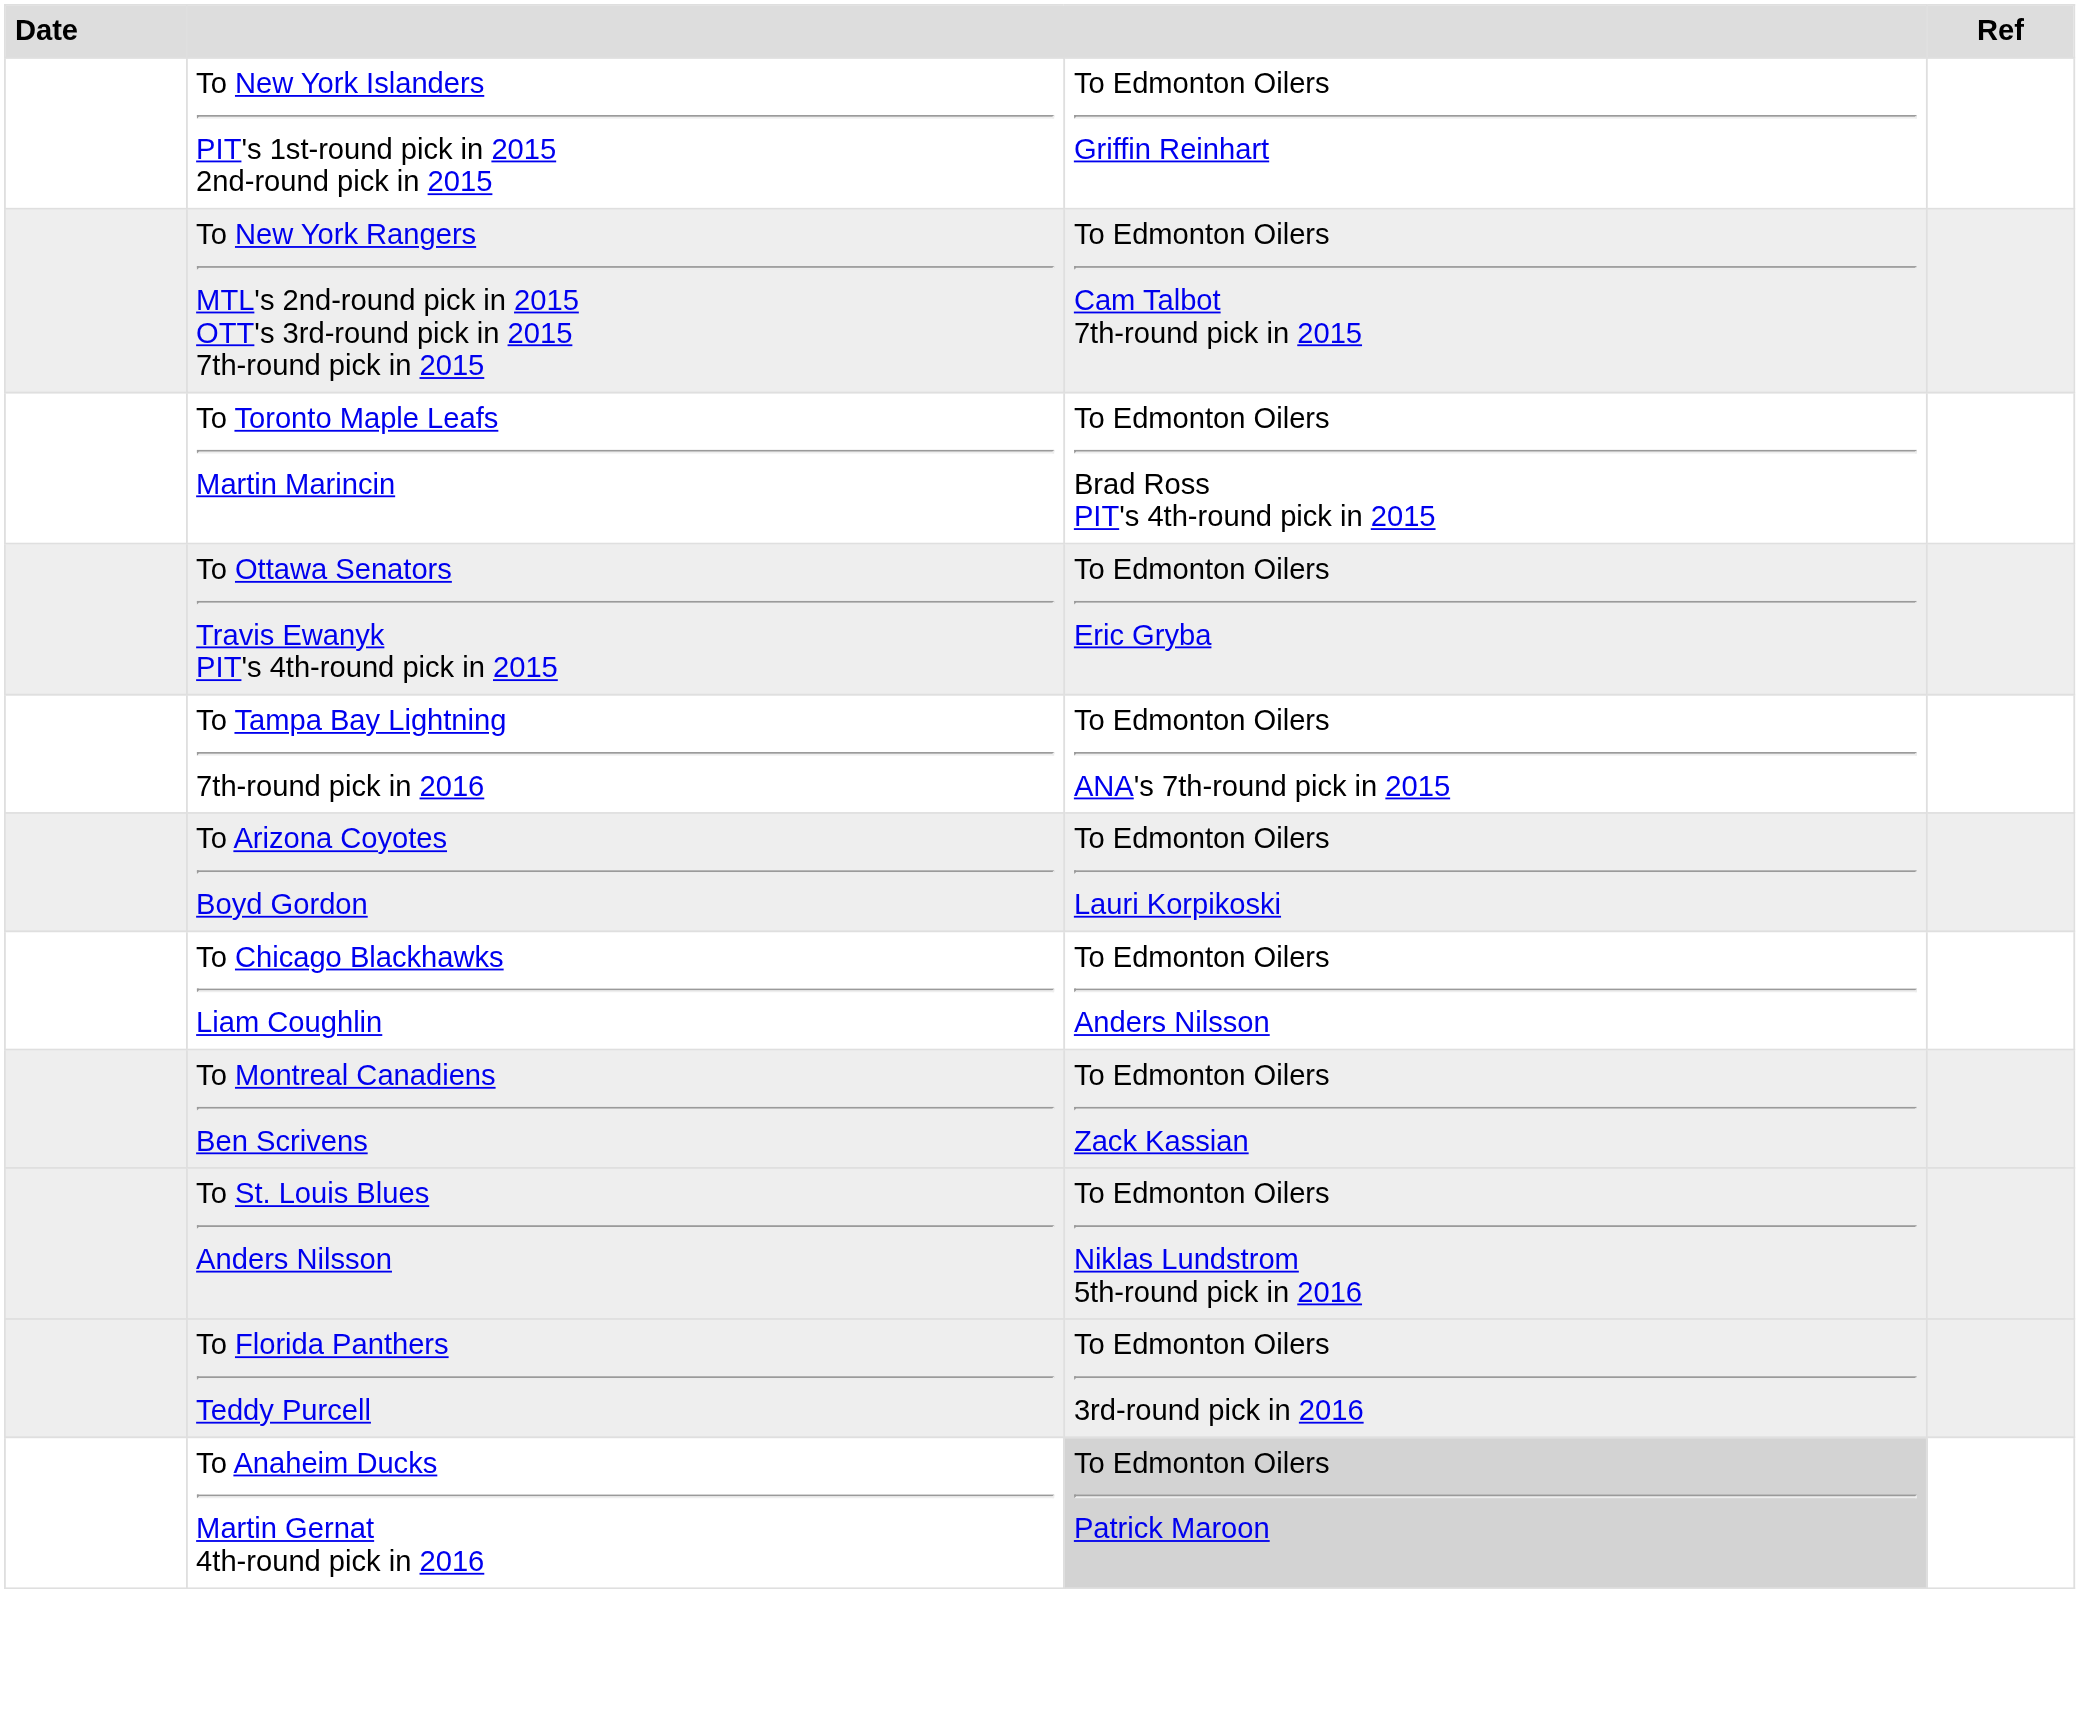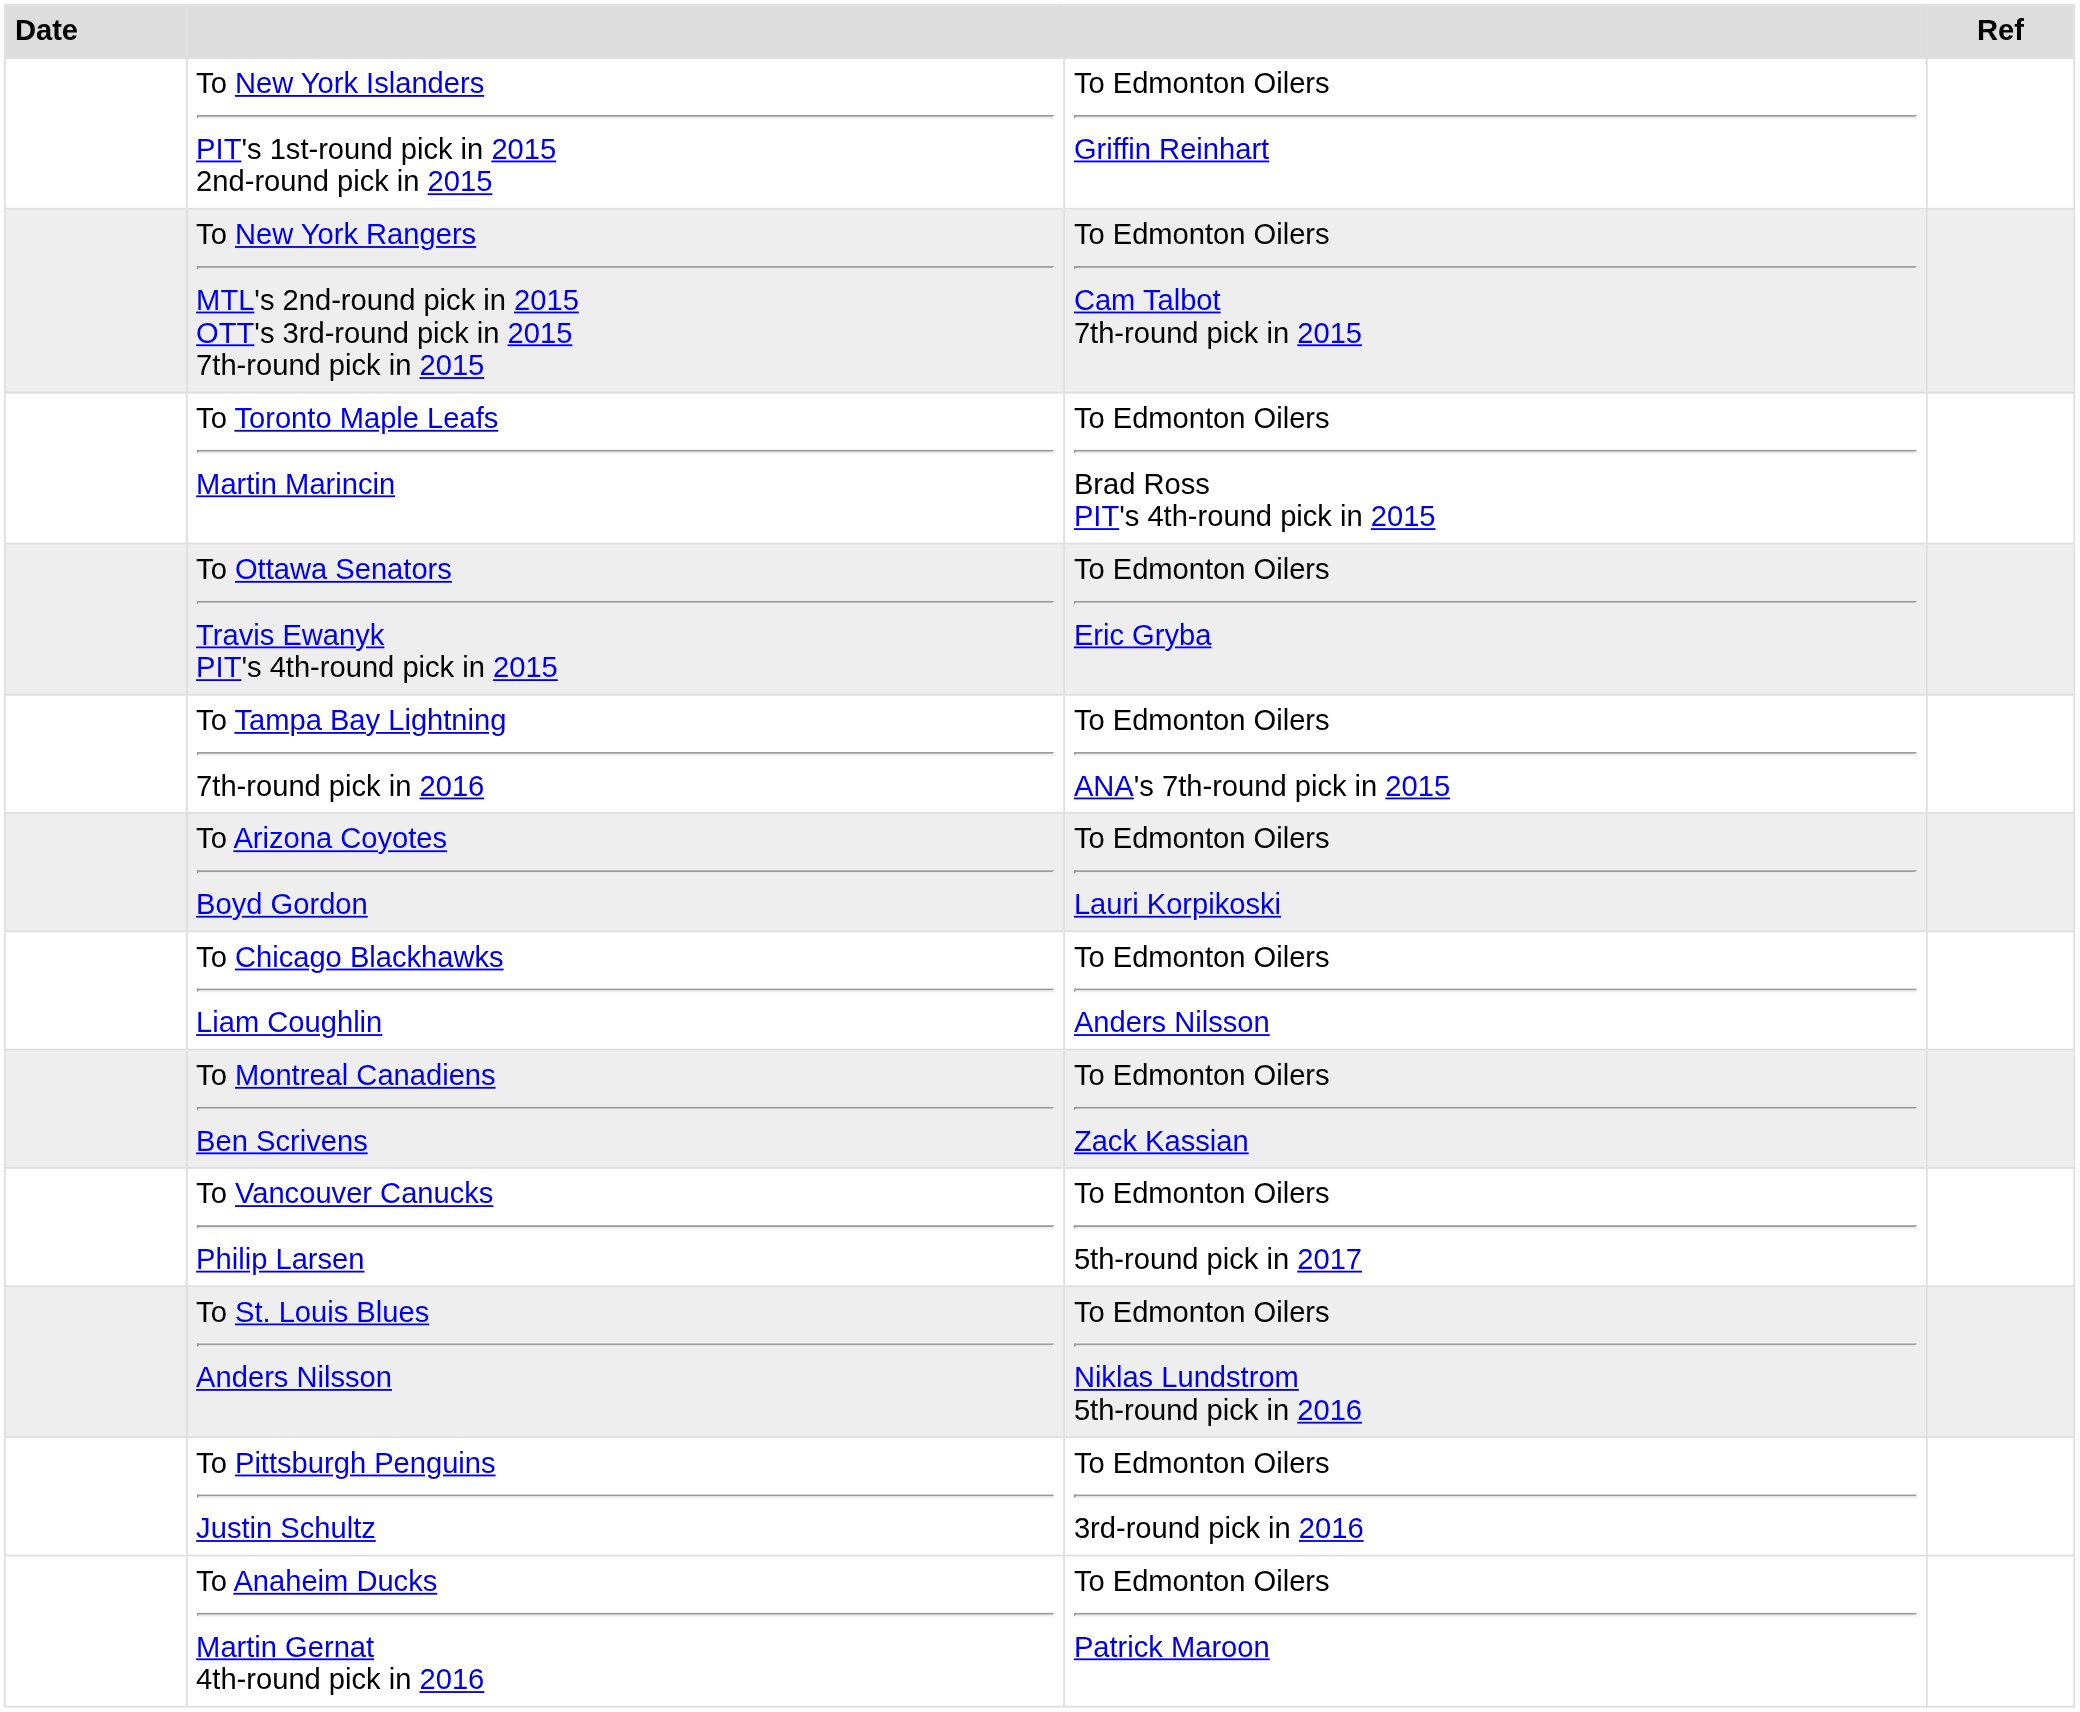+ row: (625, 1226)
+ row: (625, 1495)
- row: (625, 1377)
(1496, 1495) lightgrey background -> (1496, 1614) no background
